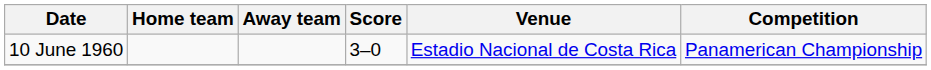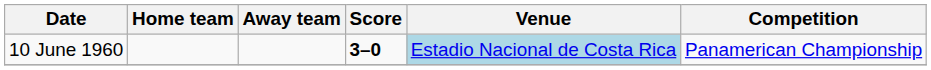(365, 49) normal -> (365, 49) bold
(544, 49) no background -> (544, 49) lightblue background
